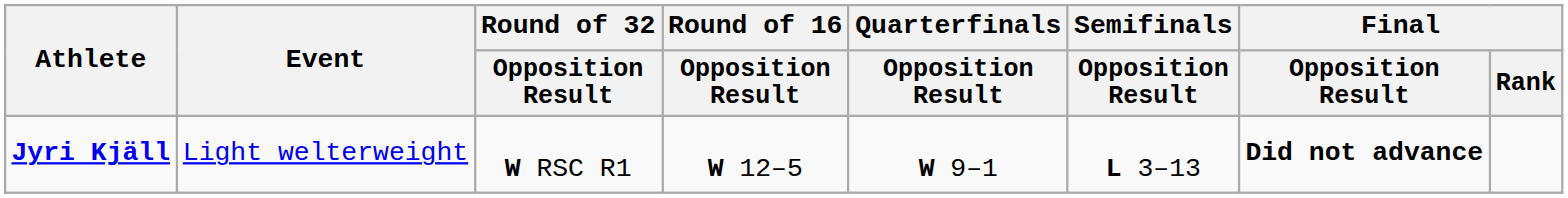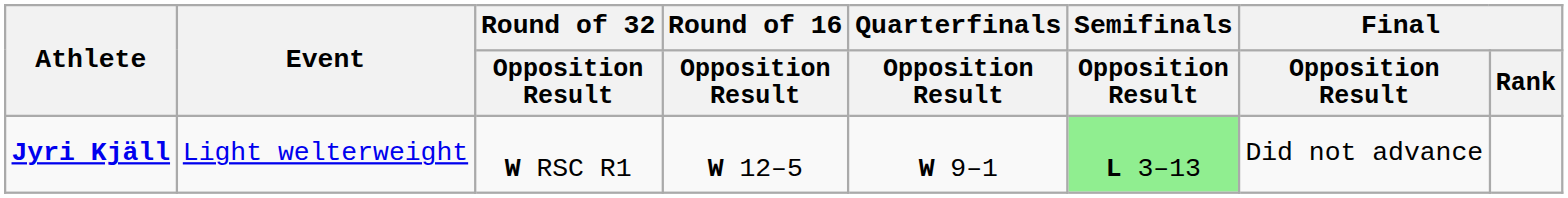(1153, 170) no background -> (1153, 170) lightgreen background
(1364, 154) bold -> (1364, 154) normal
